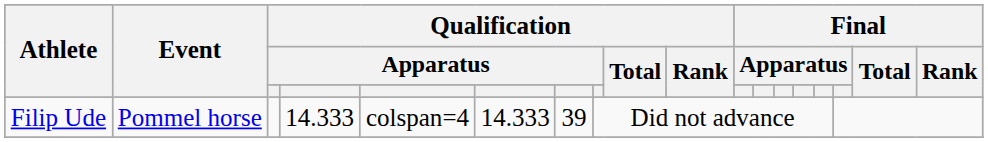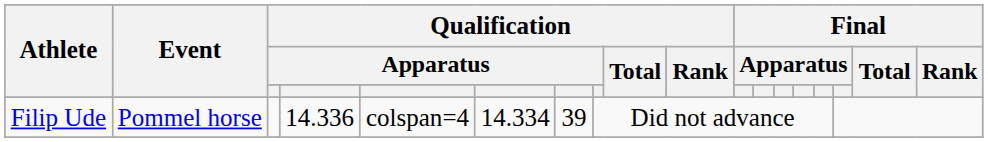(320, 117) 14.333 -> (320, 117) 14.336
(515, 117) 14.333 -> (515, 117) 14.334
